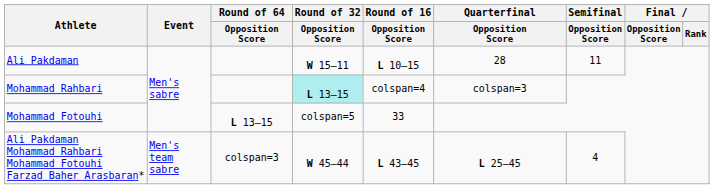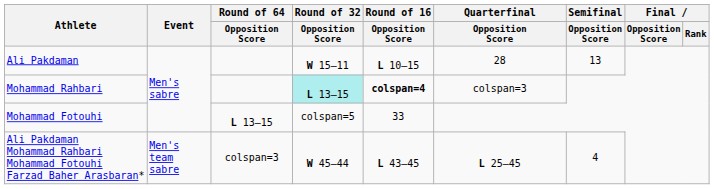(595, 60) 11 -> (595, 60) 13
(398, 89) normal -> (398, 89) bold
